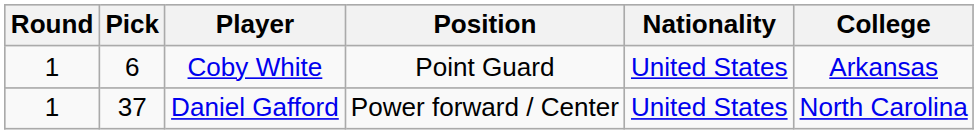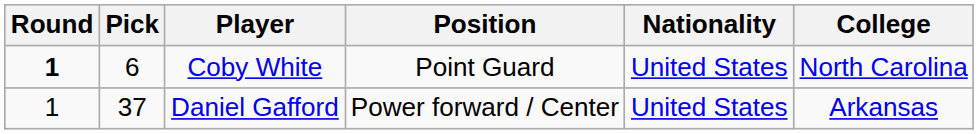(52, 66) normal -> (52, 66) bold
(884, 66) Arkansas -> (884, 66) North Carolina
(884, 107) North Carolina -> (884, 107) Arkansas
